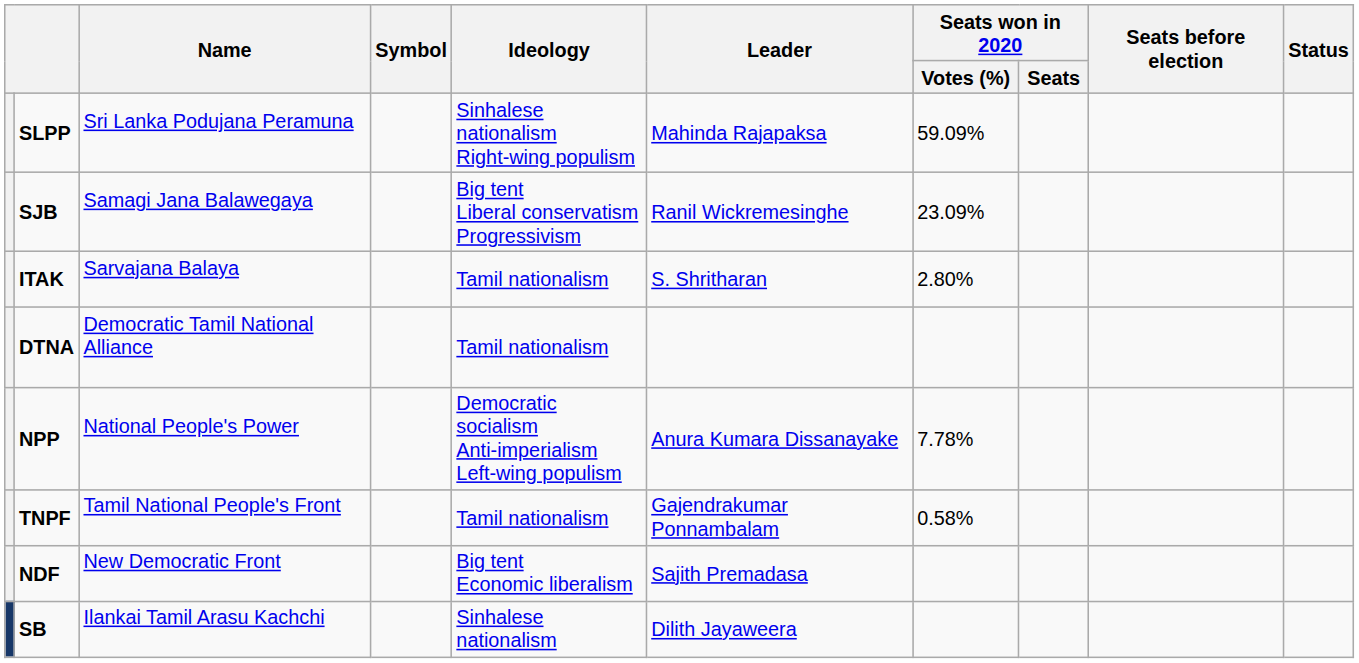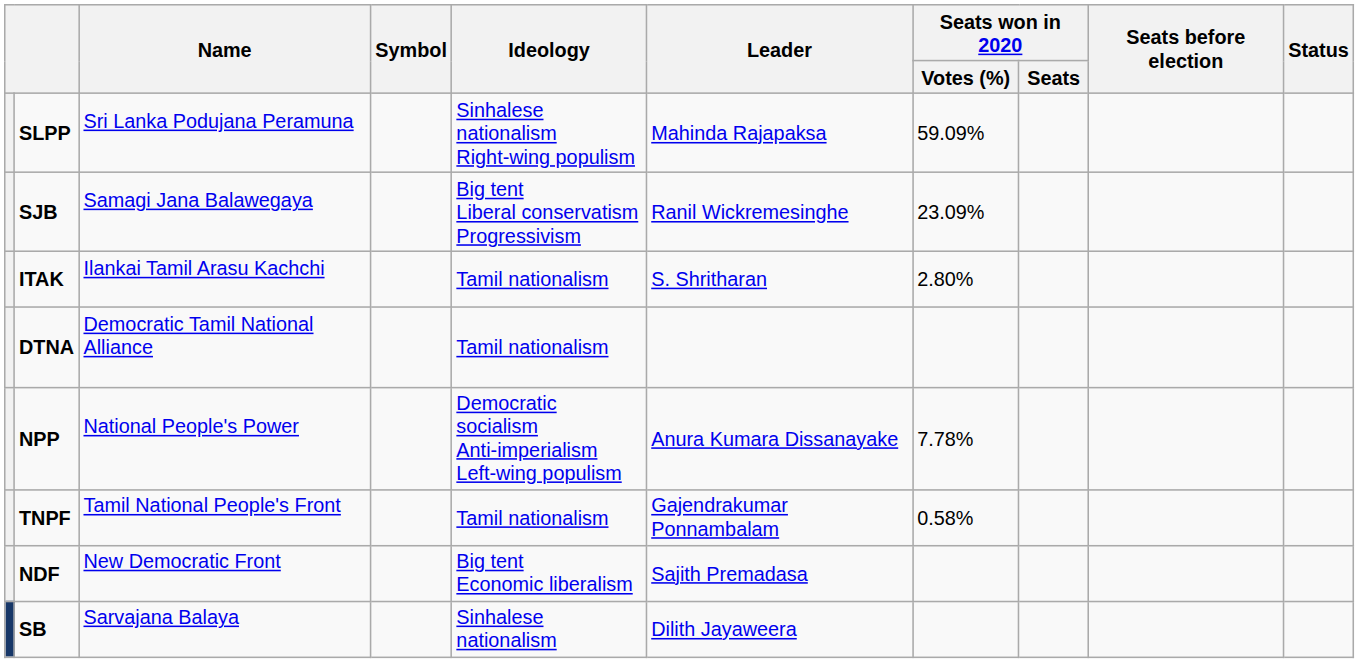(161, 268) Sarvajana Balaya -> (204, 268) Ilankai Tamil Arasu Kachchi
(204, 617) Ilankai Tamil Arasu Kachchi -> (161, 617) Sarvajana Balaya
